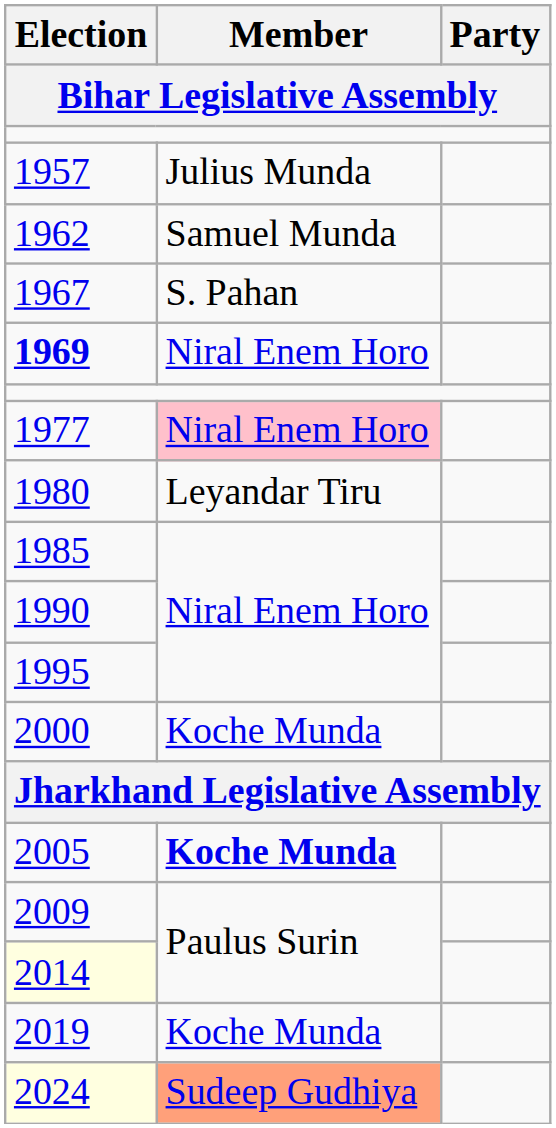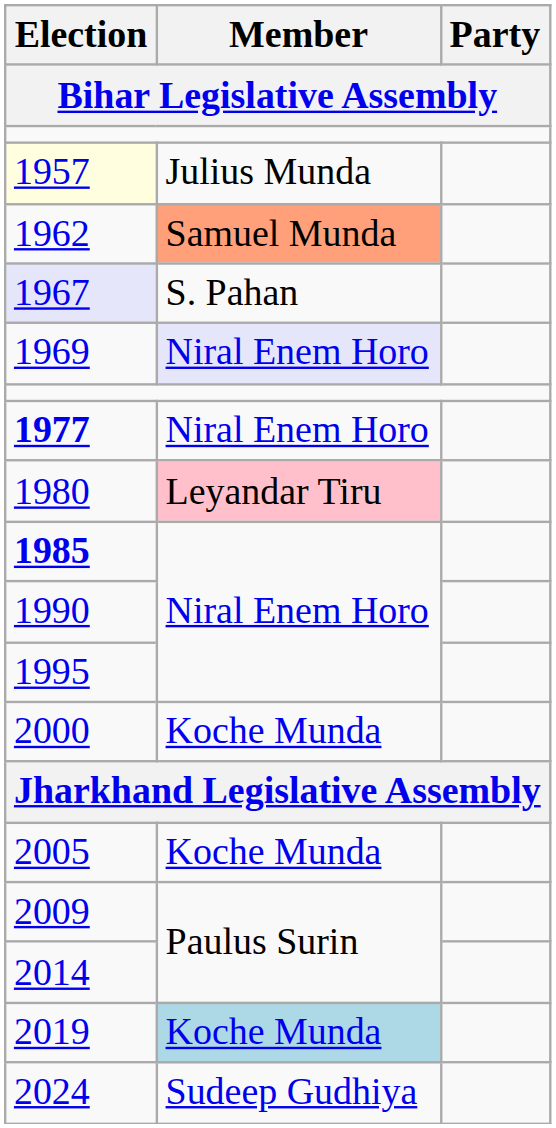(52, 172) no background -> (52, 172) lightyellow background
(281, 232) no background -> (281, 232) lightsalmon background
(52, 292) no background -> (52, 292) lavender background
(52, 352) bold -> (52, 352) normal
(297, 352) no background -> (297, 352) lavender background
(52, 430) normal -> (52, 430) bold
(297, 430) pink background -> (297, 430) no background
(274, 490) no background -> (274, 490) pink background
(52, 550) normal -> (52, 550) bold
(281, 851) bold -> (274, 851) normal
(52, 971) lightyellow background -> (52, 971) no background
(274, 1031) no background -> (274, 1031) lightblue background
(52, 1091) lightyellow background -> (52, 1091) no background
(291, 1091) lightsalmon background -> (291, 1091) no background
